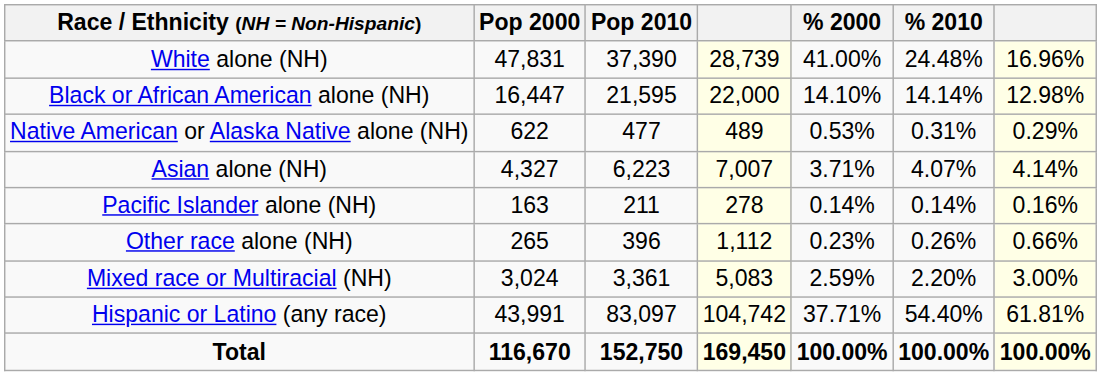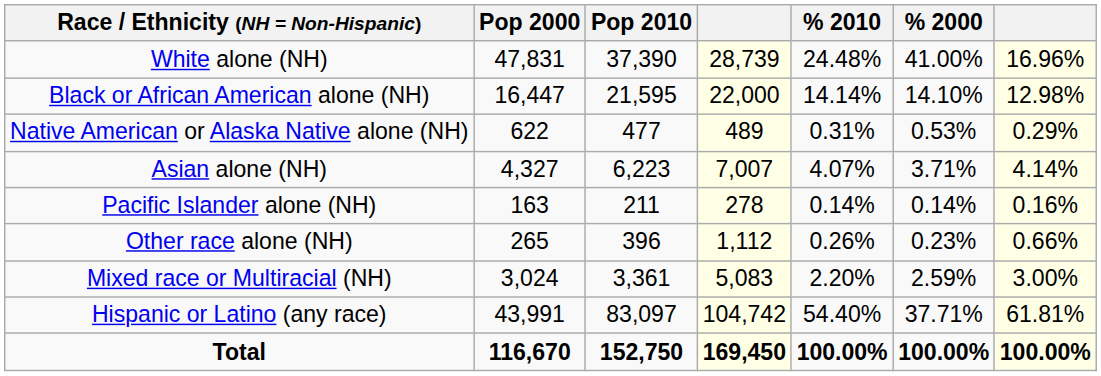columns swapped: (842, 22) <-> (944, 22)
